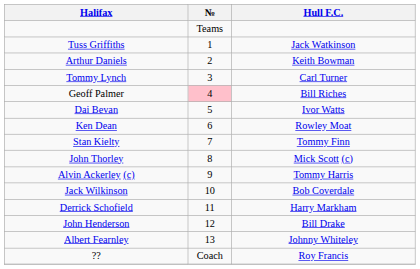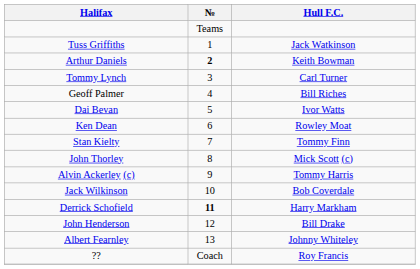(210, 61) normal -> (210, 61) bold
(210, 93) pink background -> (210, 93) no background
(210, 207) normal -> (210, 207) bold
